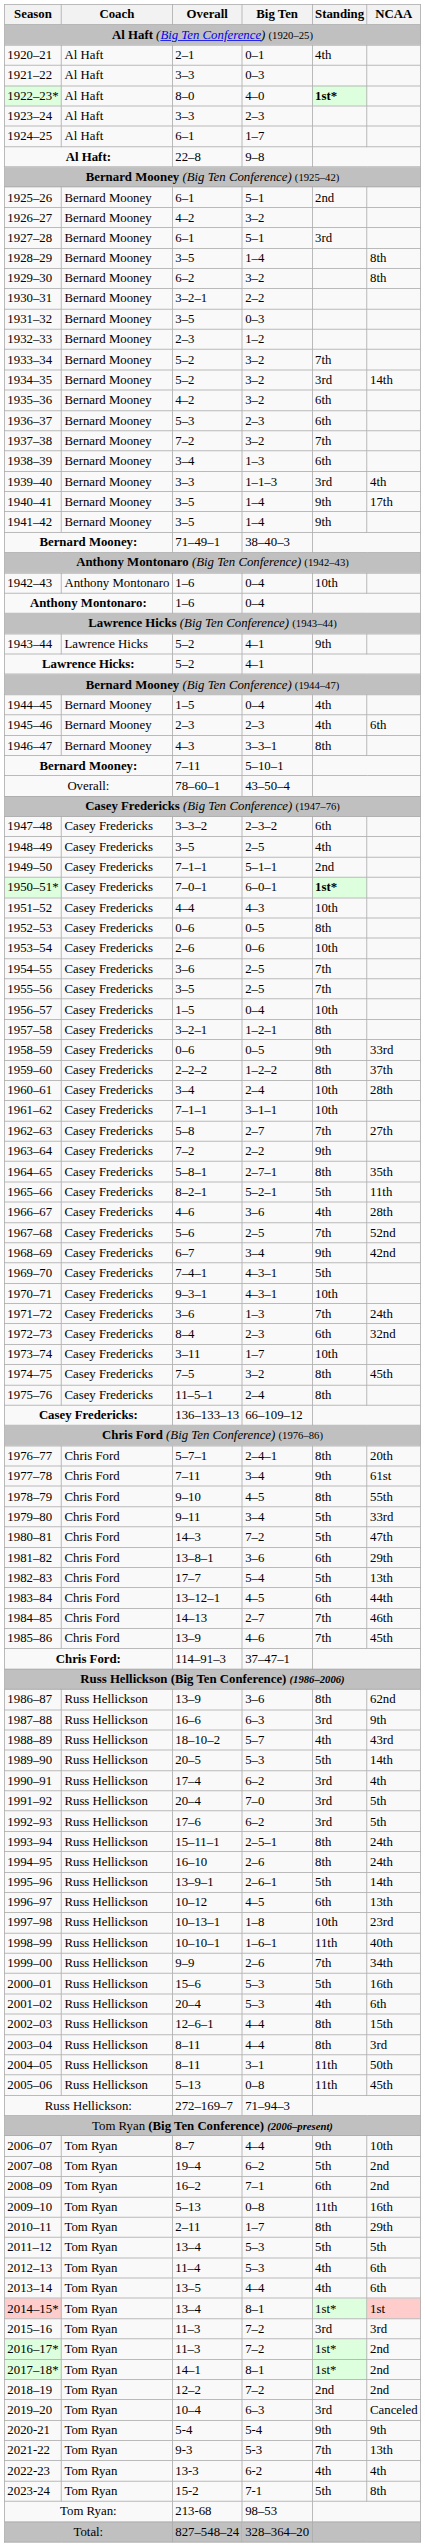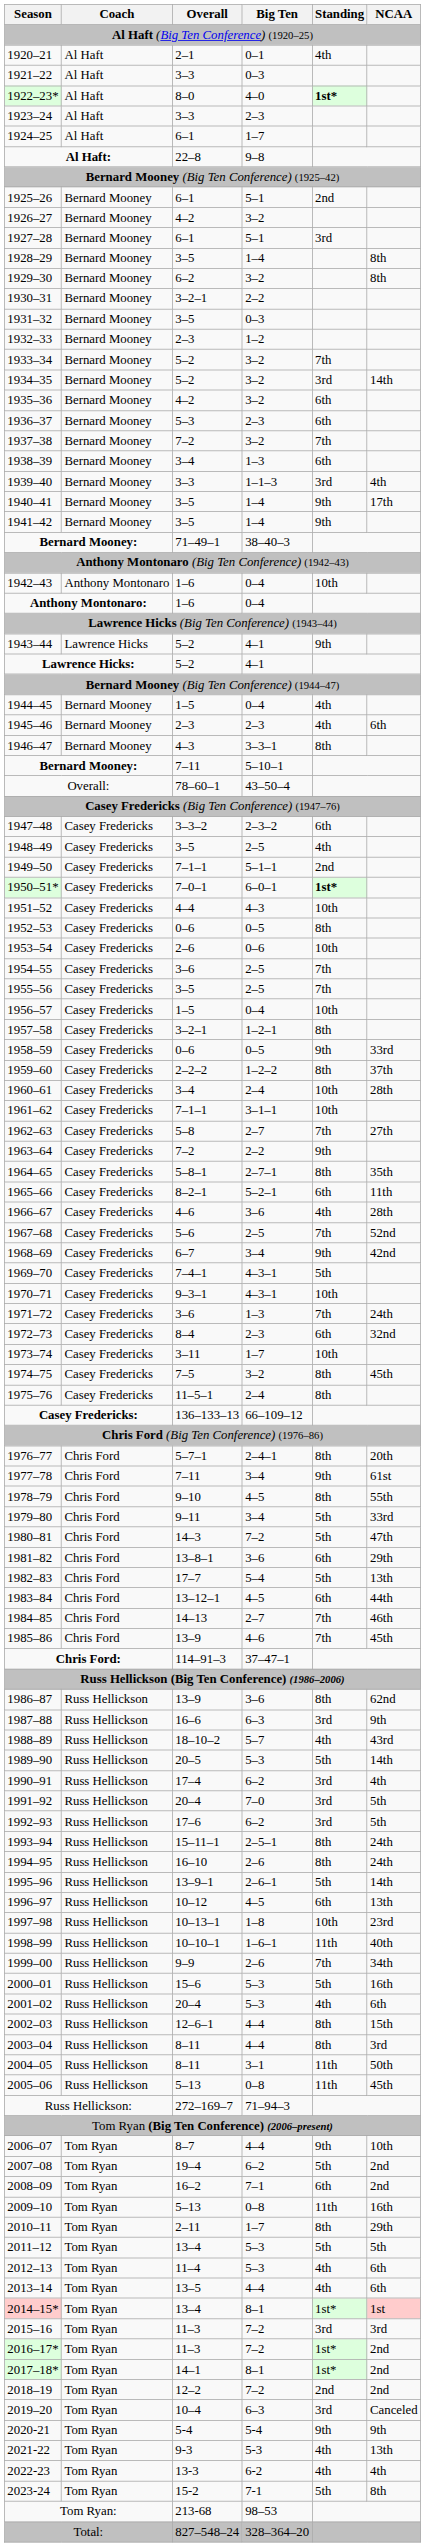(323, 1192) 5th -> (323, 1192) 6th
(323, 2450) 7th -> (323, 2450) 4th
